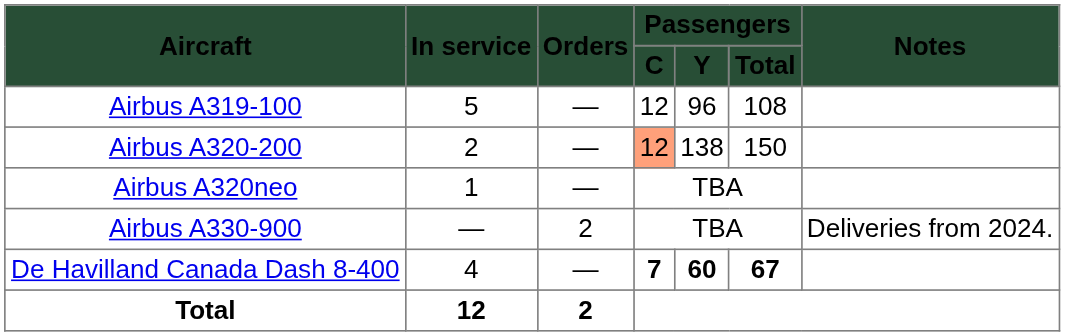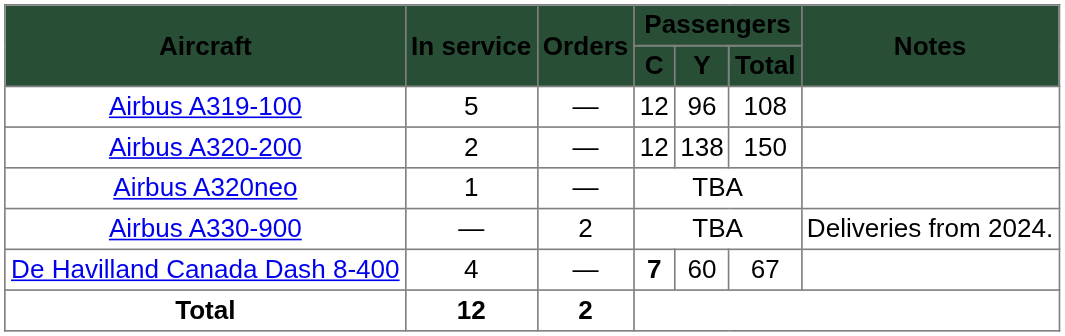(654, 147) lightsalmon background -> (654, 147) no background
(702, 269) bold -> (702, 269) normal
(765, 269) bold -> (765, 269) normal
